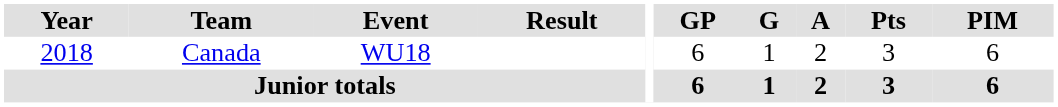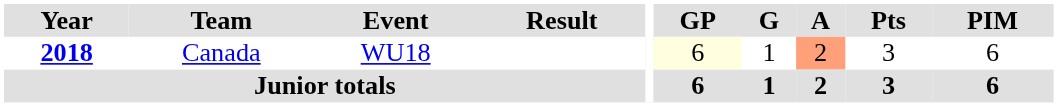(67, 52) normal -> (67, 52) bold
(698, 52) no background -> (698, 52) lightyellow background
(821, 52) no background -> (821, 52) lightsalmon background
